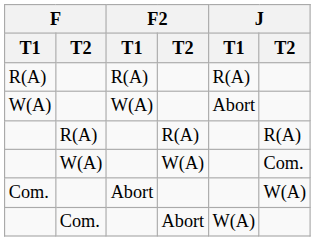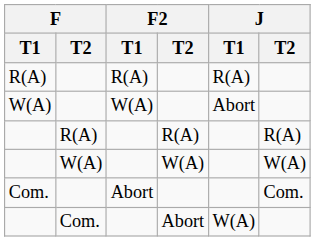(284, 163) Com. -> (285, 163) W(A)
(285, 192) W(A) -> (284, 192) Com.
